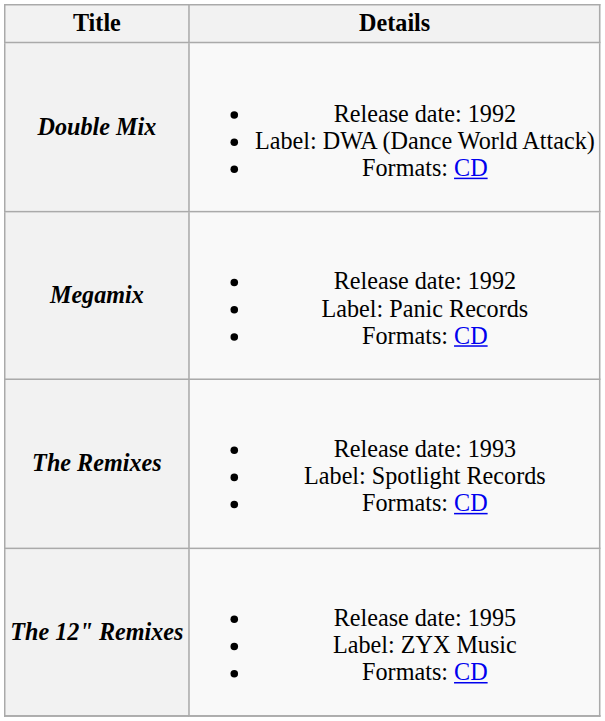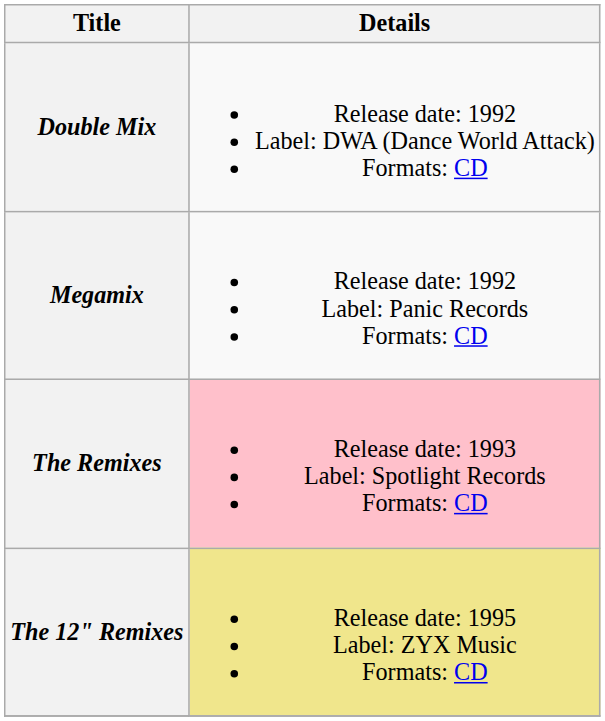(395, 477) no background -> (395, 477) pink background
(395, 645) no background -> (395, 645) khaki background
